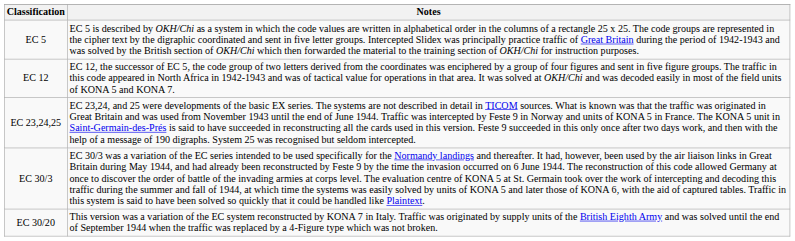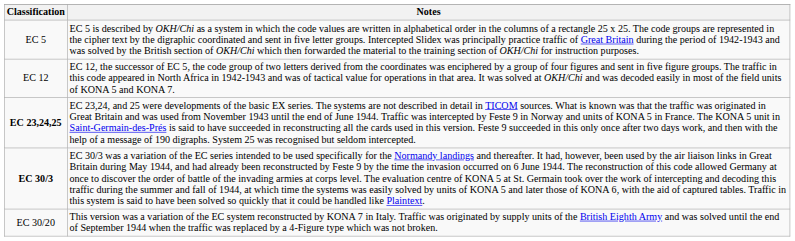(36, 122) normal -> (36, 122) bold
(36, 178) normal -> (36, 178) bold
